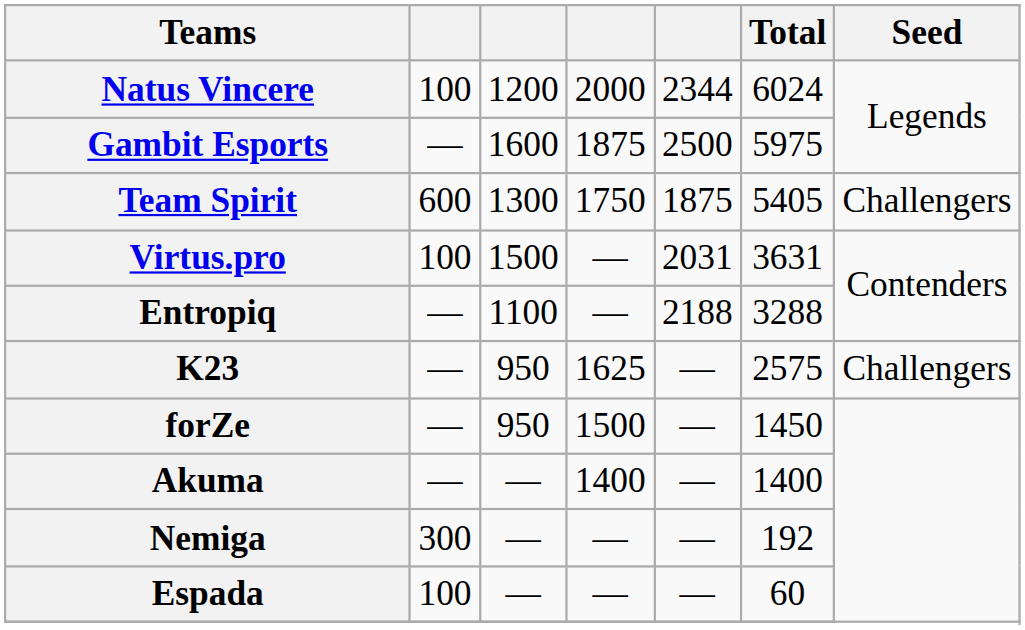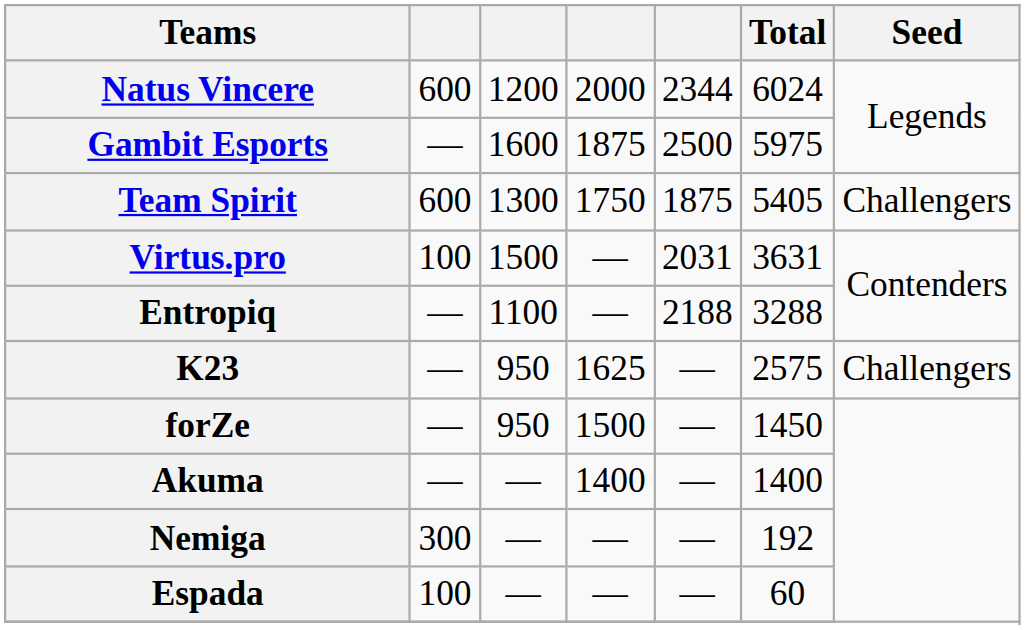(445, 88) 100 -> (445, 88) 600
